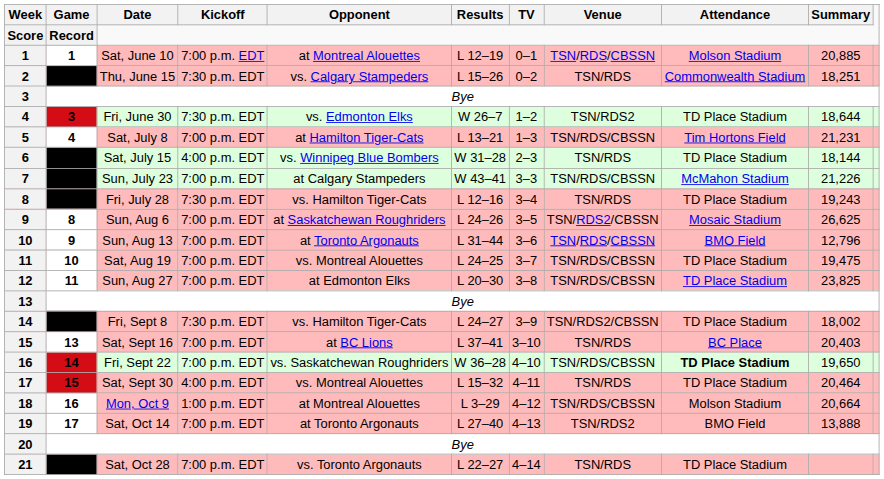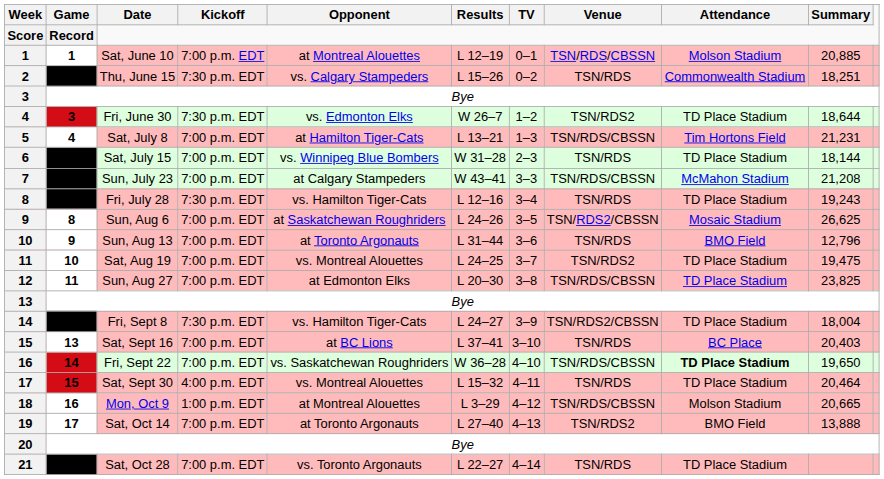(223, 158) 4:00 p.m. EDT -> (223, 158) 7:00 p.m. EDT
(841, 178) 21,226 -> (841, 178) 21,208
(603, 240) TSN/RDS/CBSSN -> (603, 240) TSN/RDS
(603, 260) TSN/RDS/CBSSN -> (603, 260) TSN/RDS2
(841, 322) 18,002 -> (841, 322) 18,004
(841, 403) 20,664 -> (841, 403) 20,665
